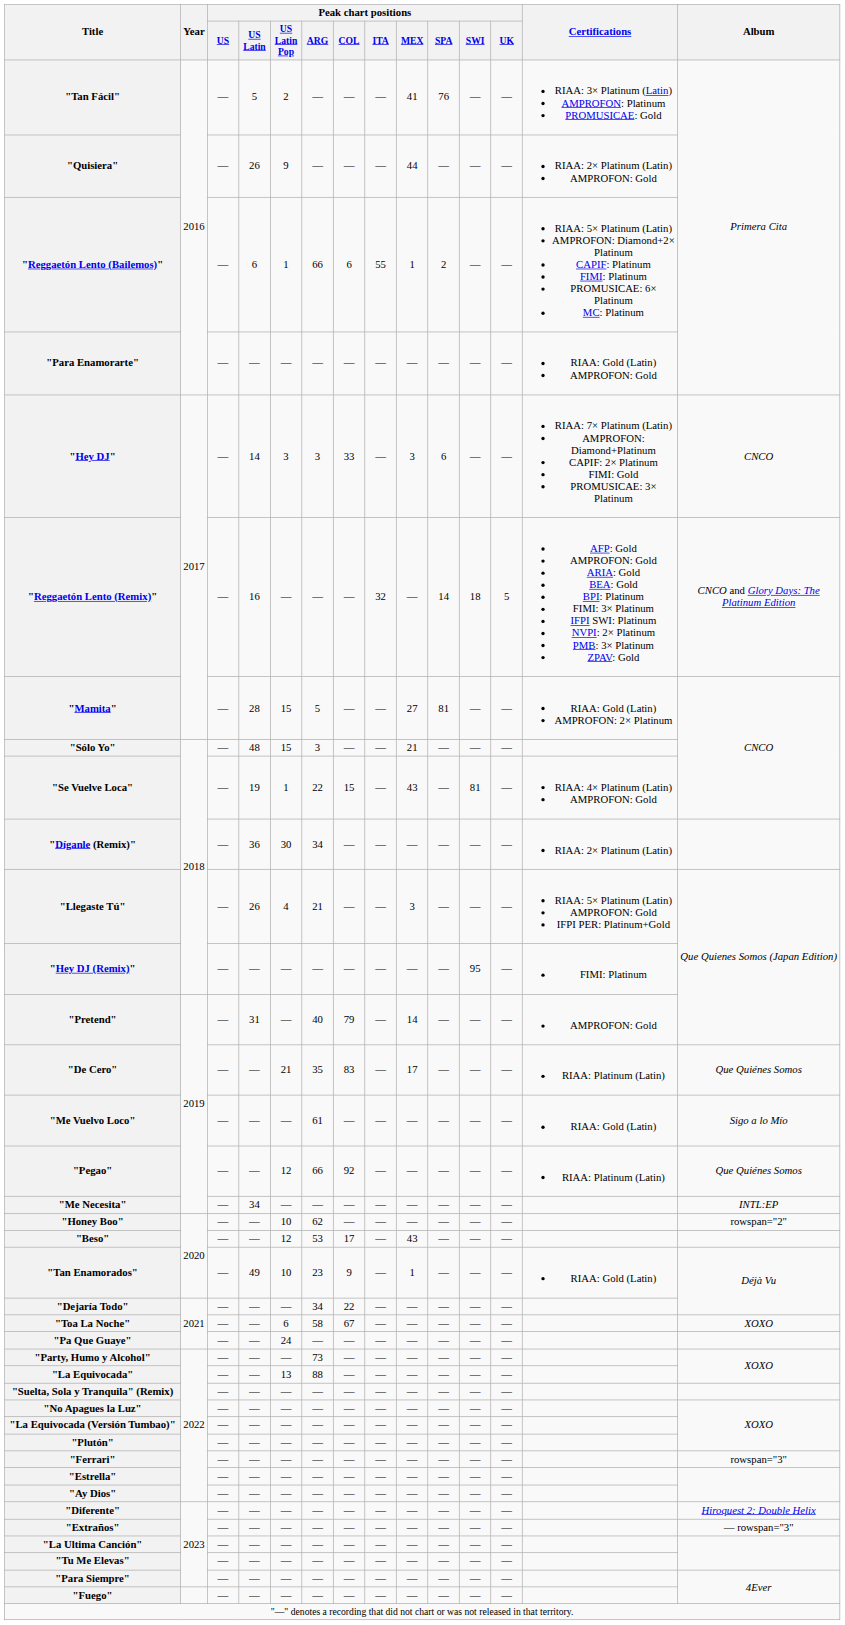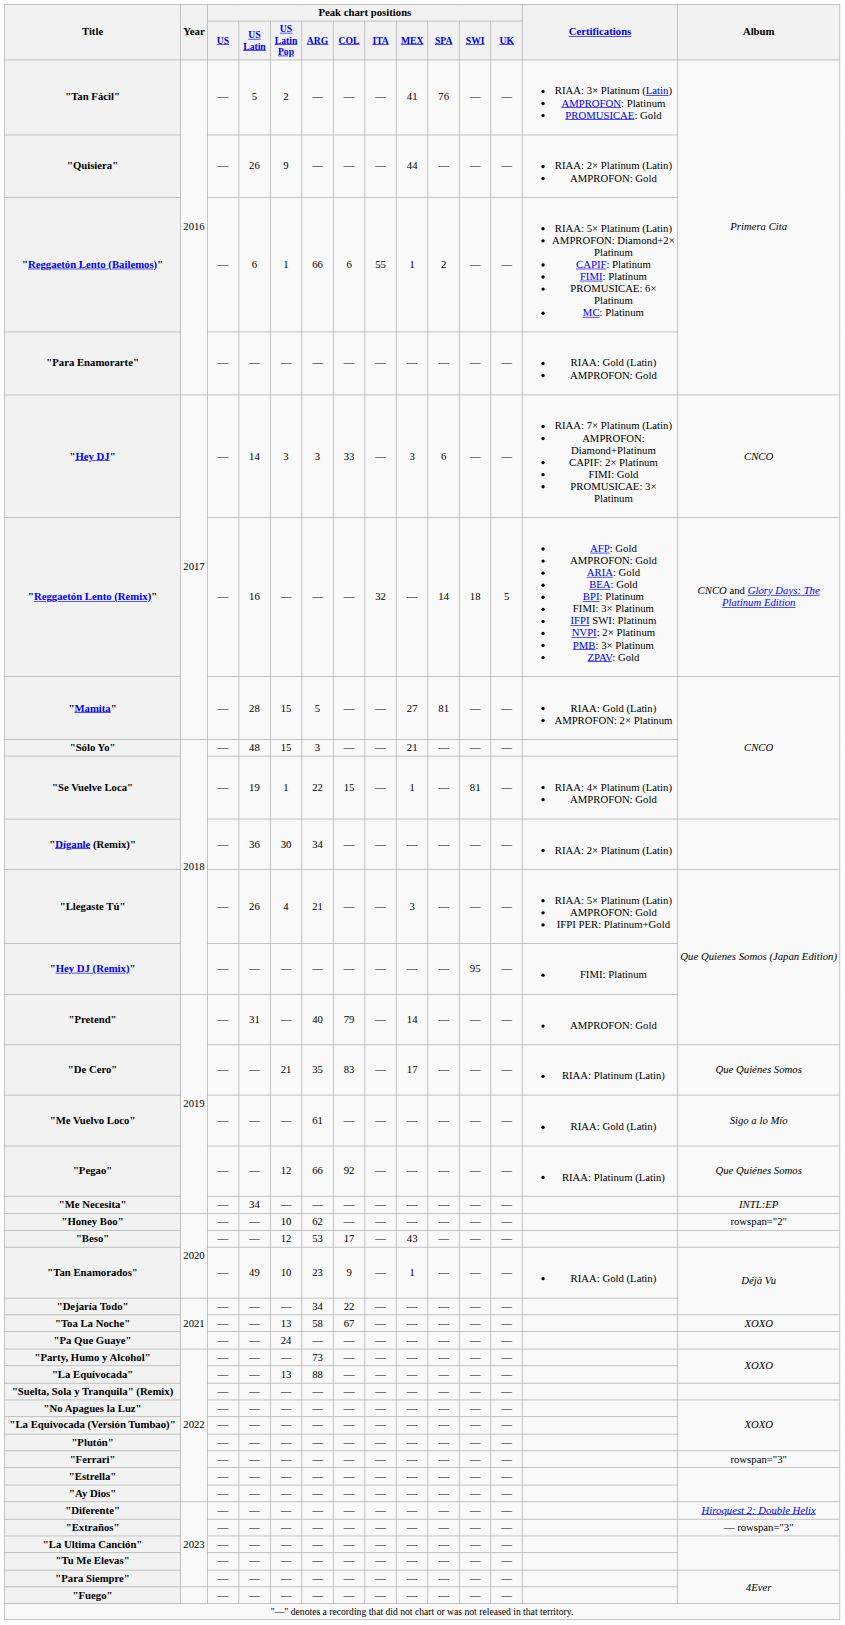(412, 787) 43 -> (412, 787) 1
(286, 1323) 6 -> (286, 1323) 13
